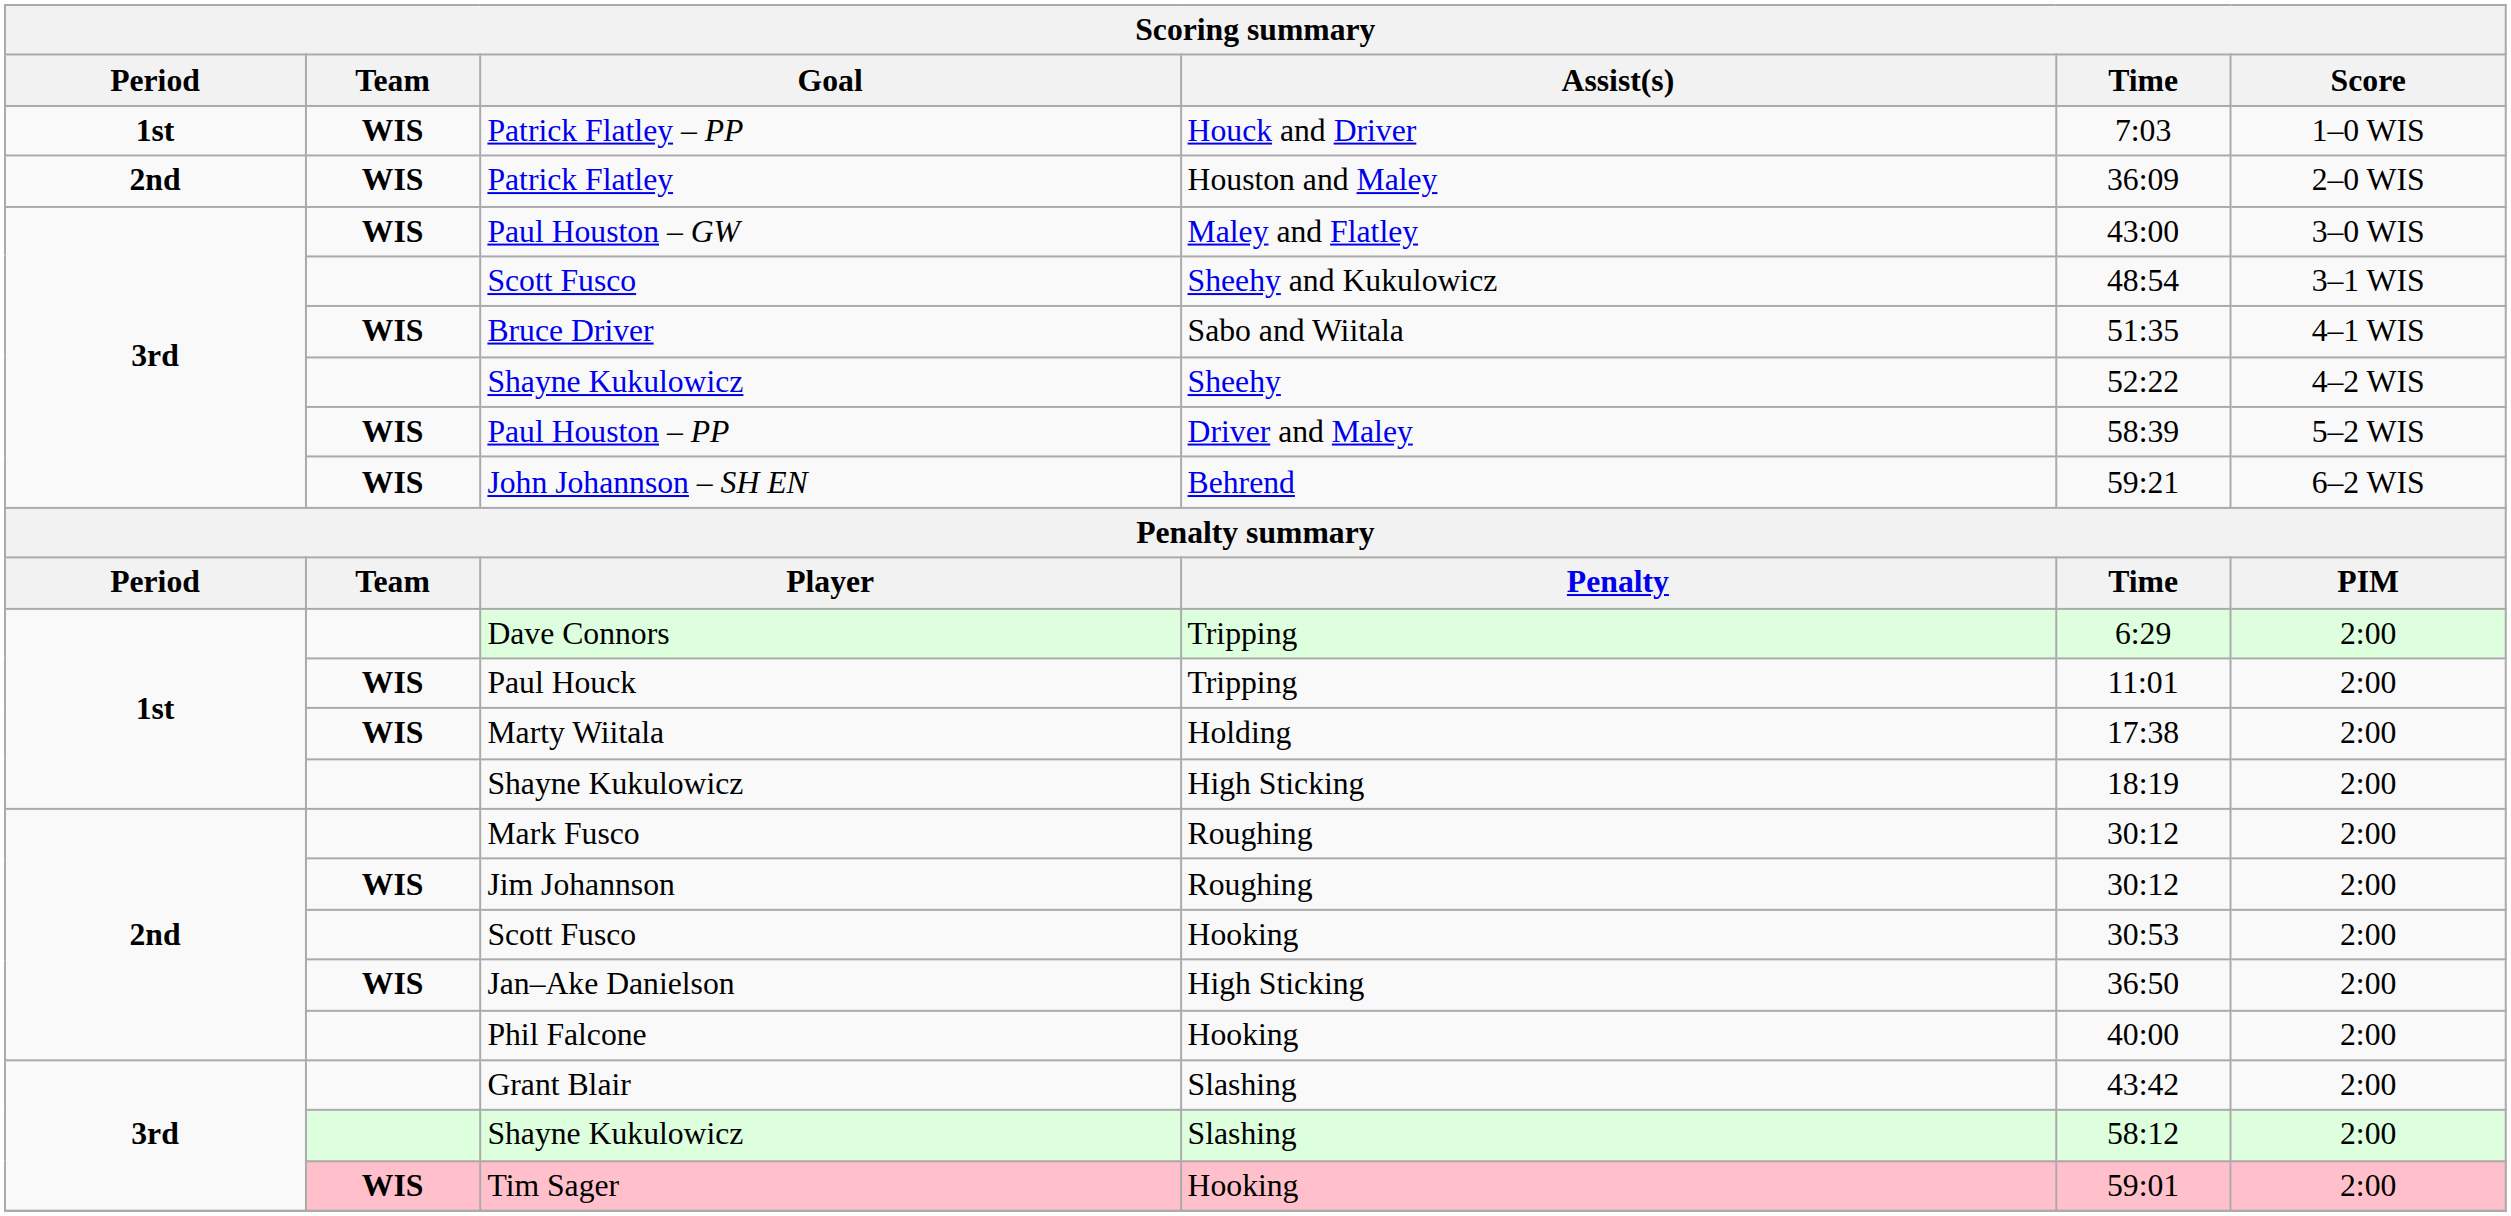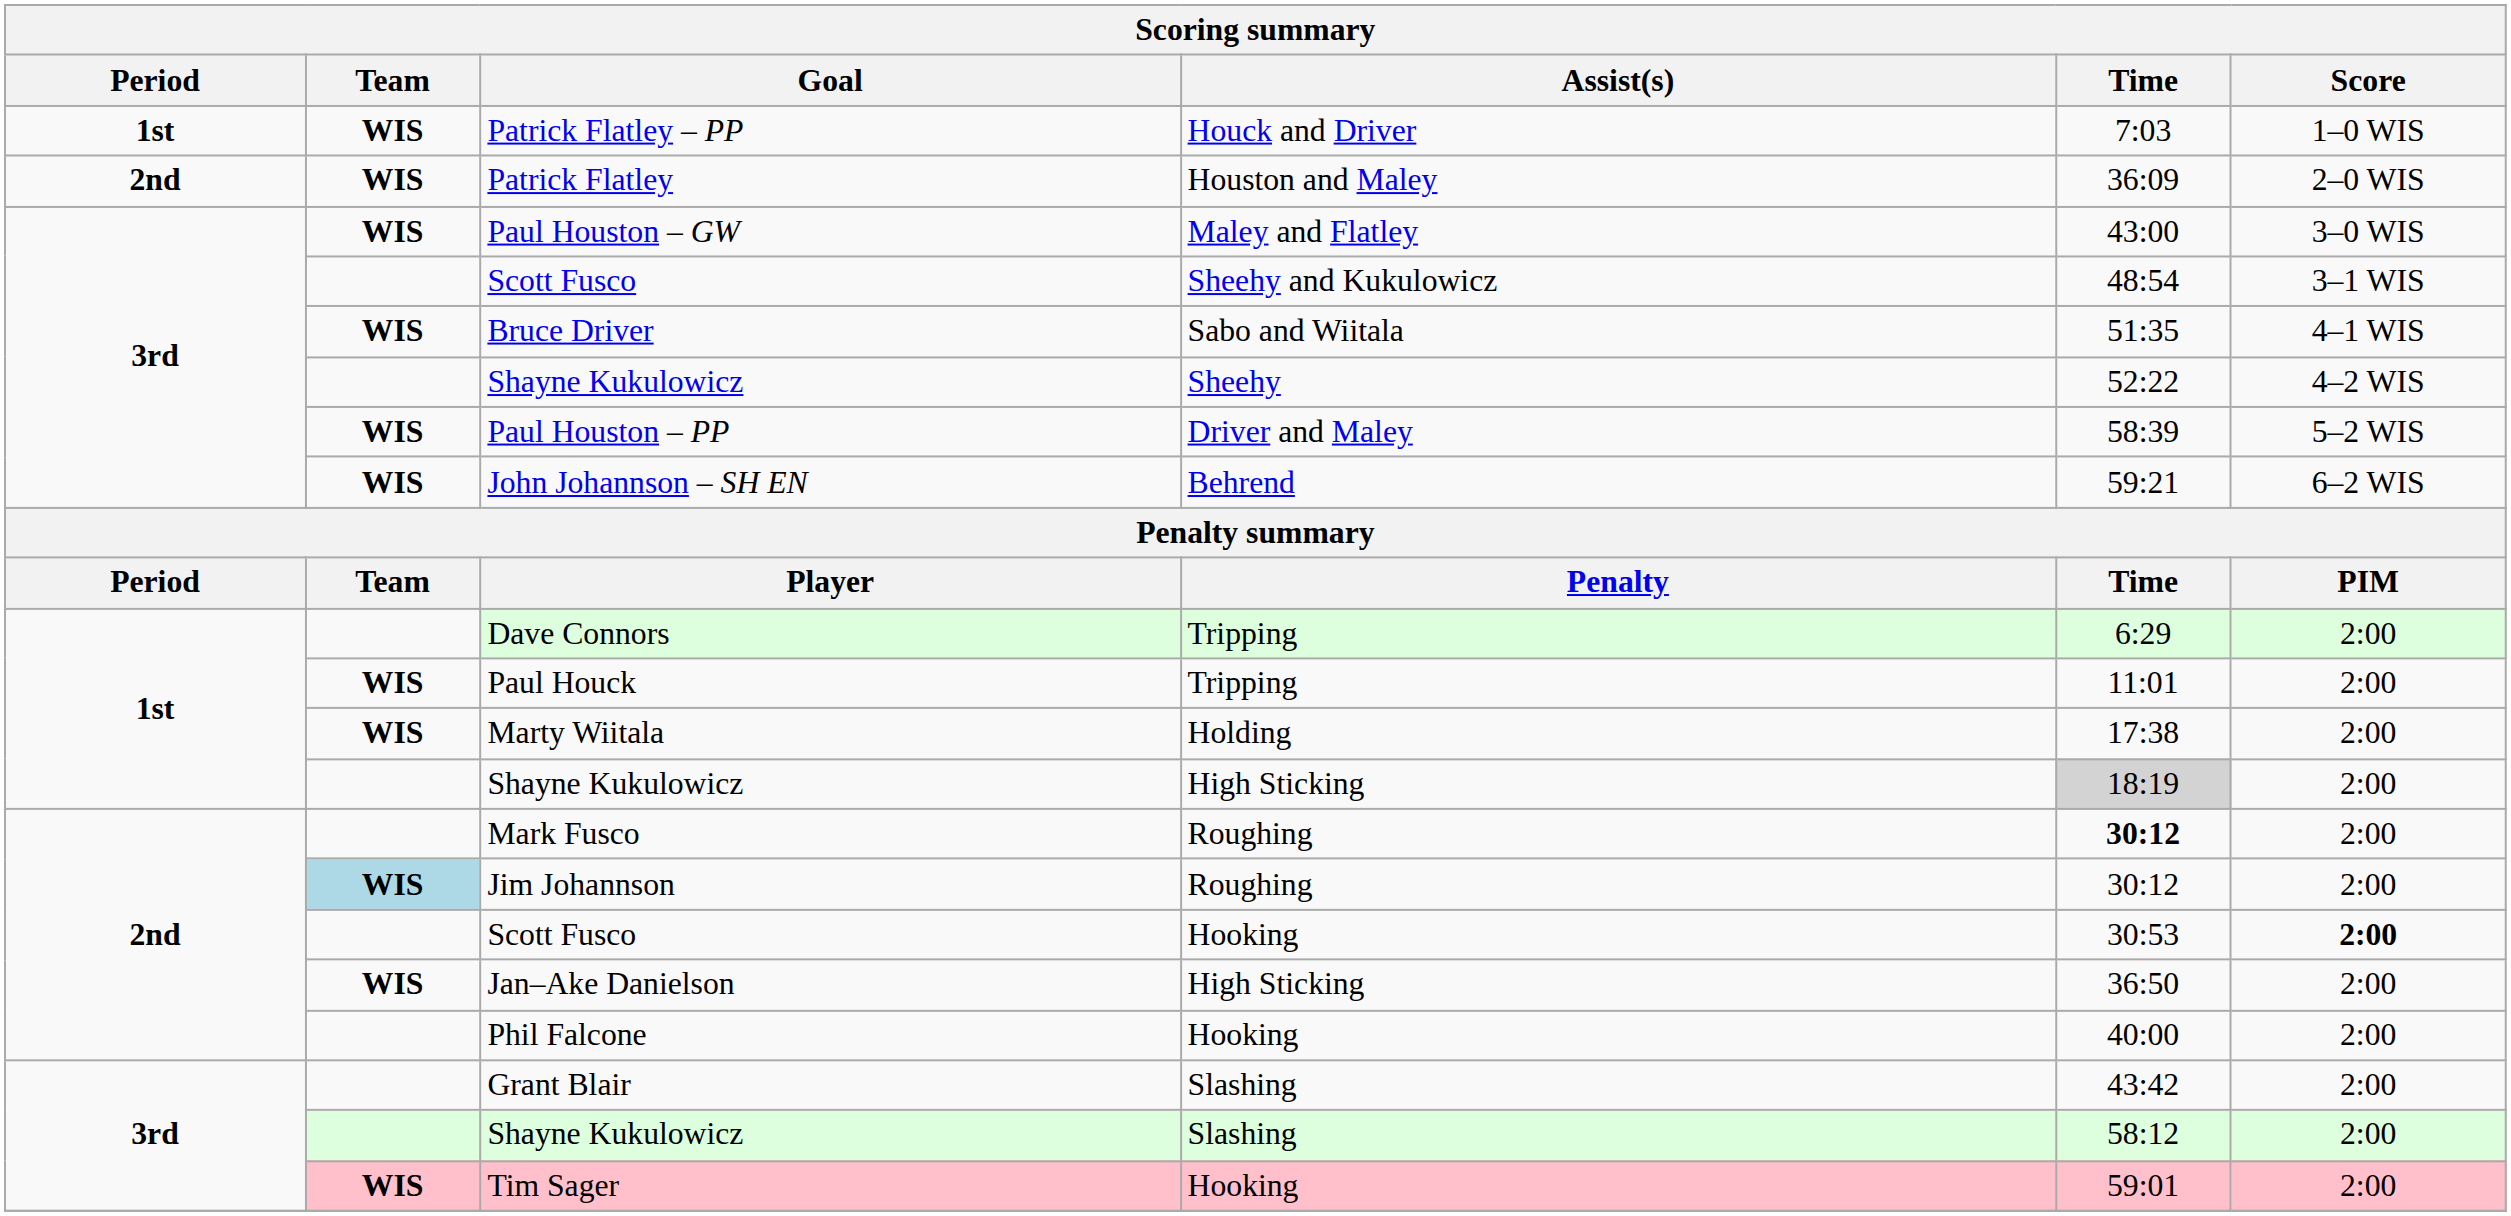(2143, 783) no background -> (2143, 783) lightgrey background
(2143, 833) normal -> (2143, 833) bold
(393, 883) no background -> (393, 883) lightblue background
(2368, 933) normal -> (2368, 933) bold
